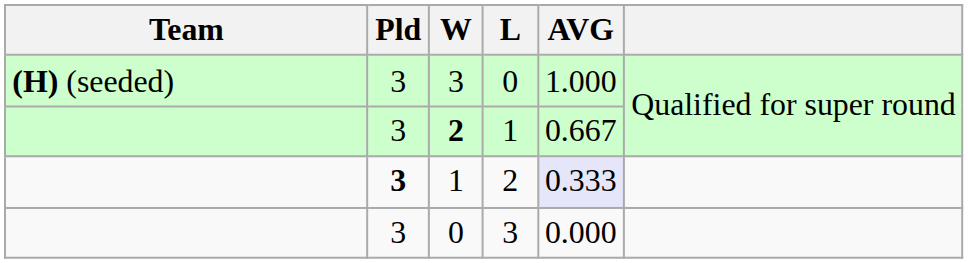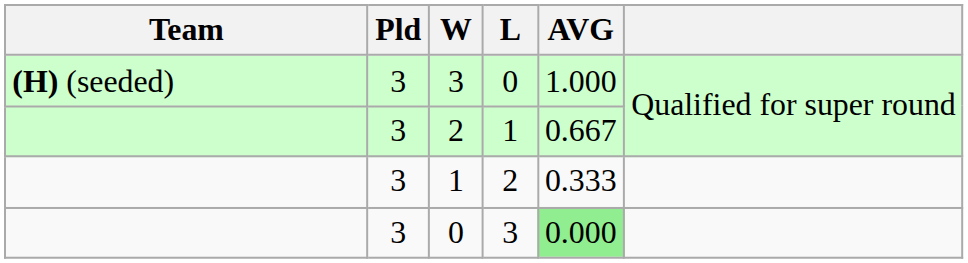(456, 130) bold -> (456, 130) normal
(398, 181) bold -> (398, 181) normal
(581, 181) lavender background -> (581, 181) no background
(581, 231) no background -> (581, 231) lightgreen background
